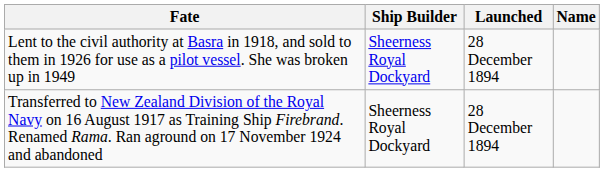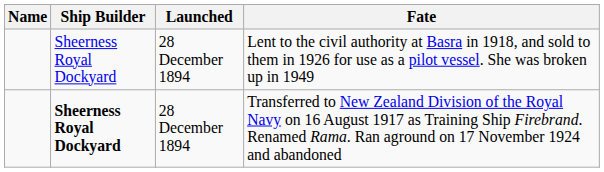columns swapped: (576, 16) <-> (185, 16)
(400, 128) normal -> (88, 128) bold
